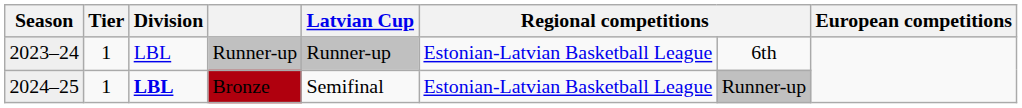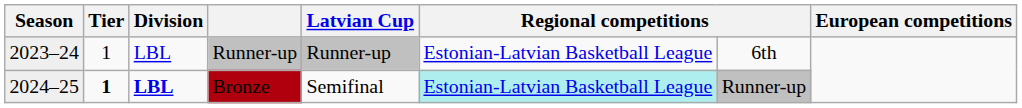(106, 85) normal -> (106, 85) bold
(568, 85) no background -> (568, 85) paleturquoise background
